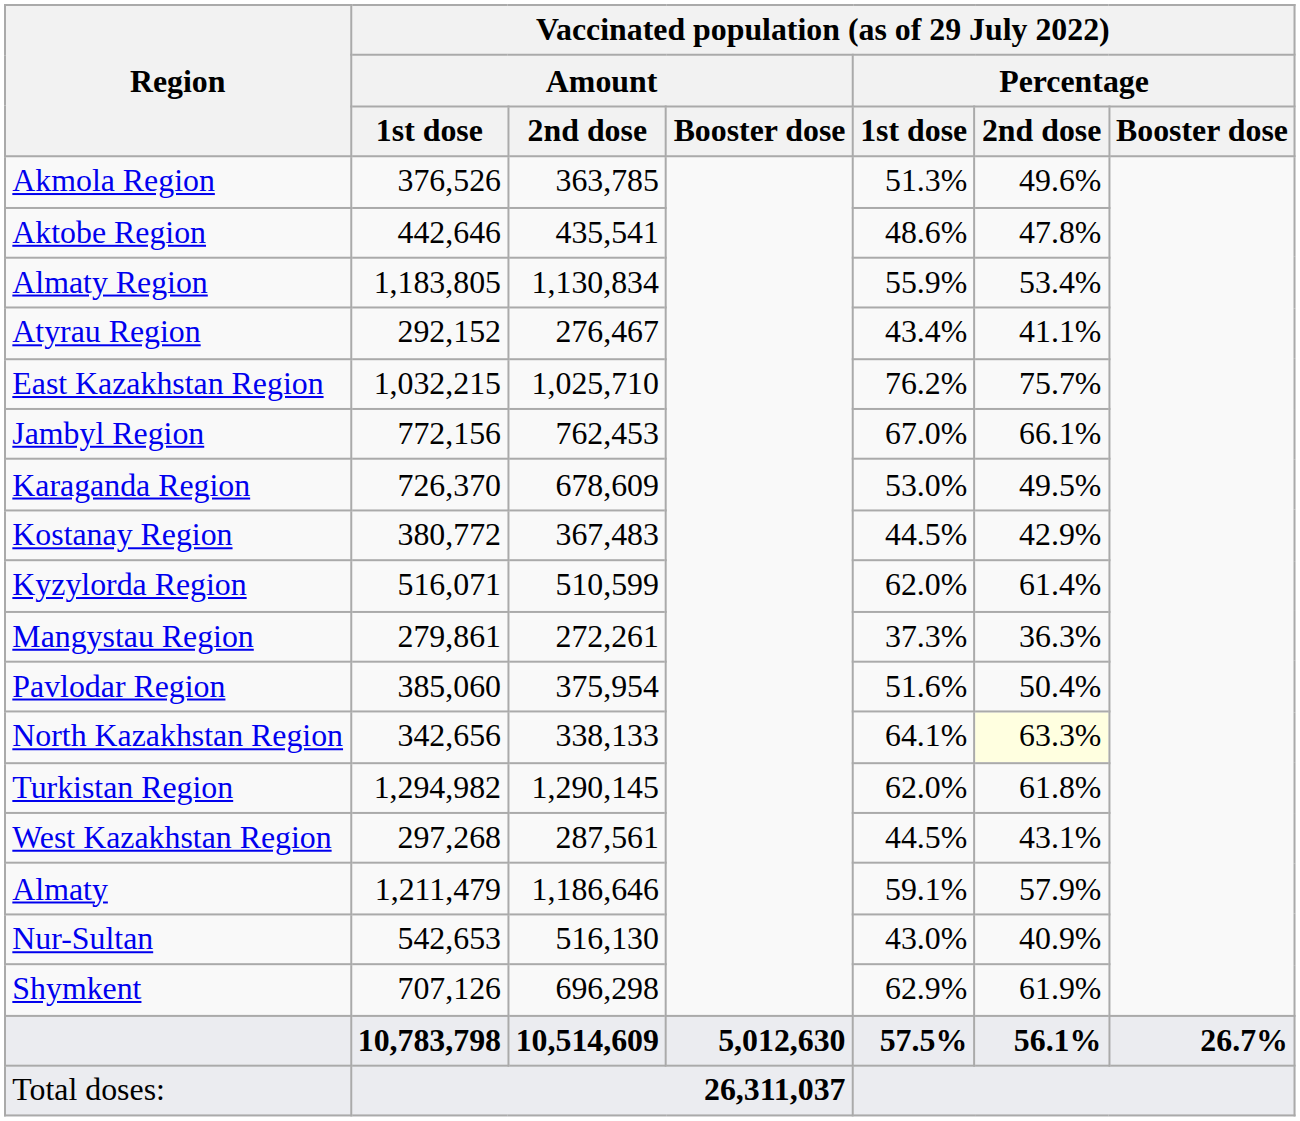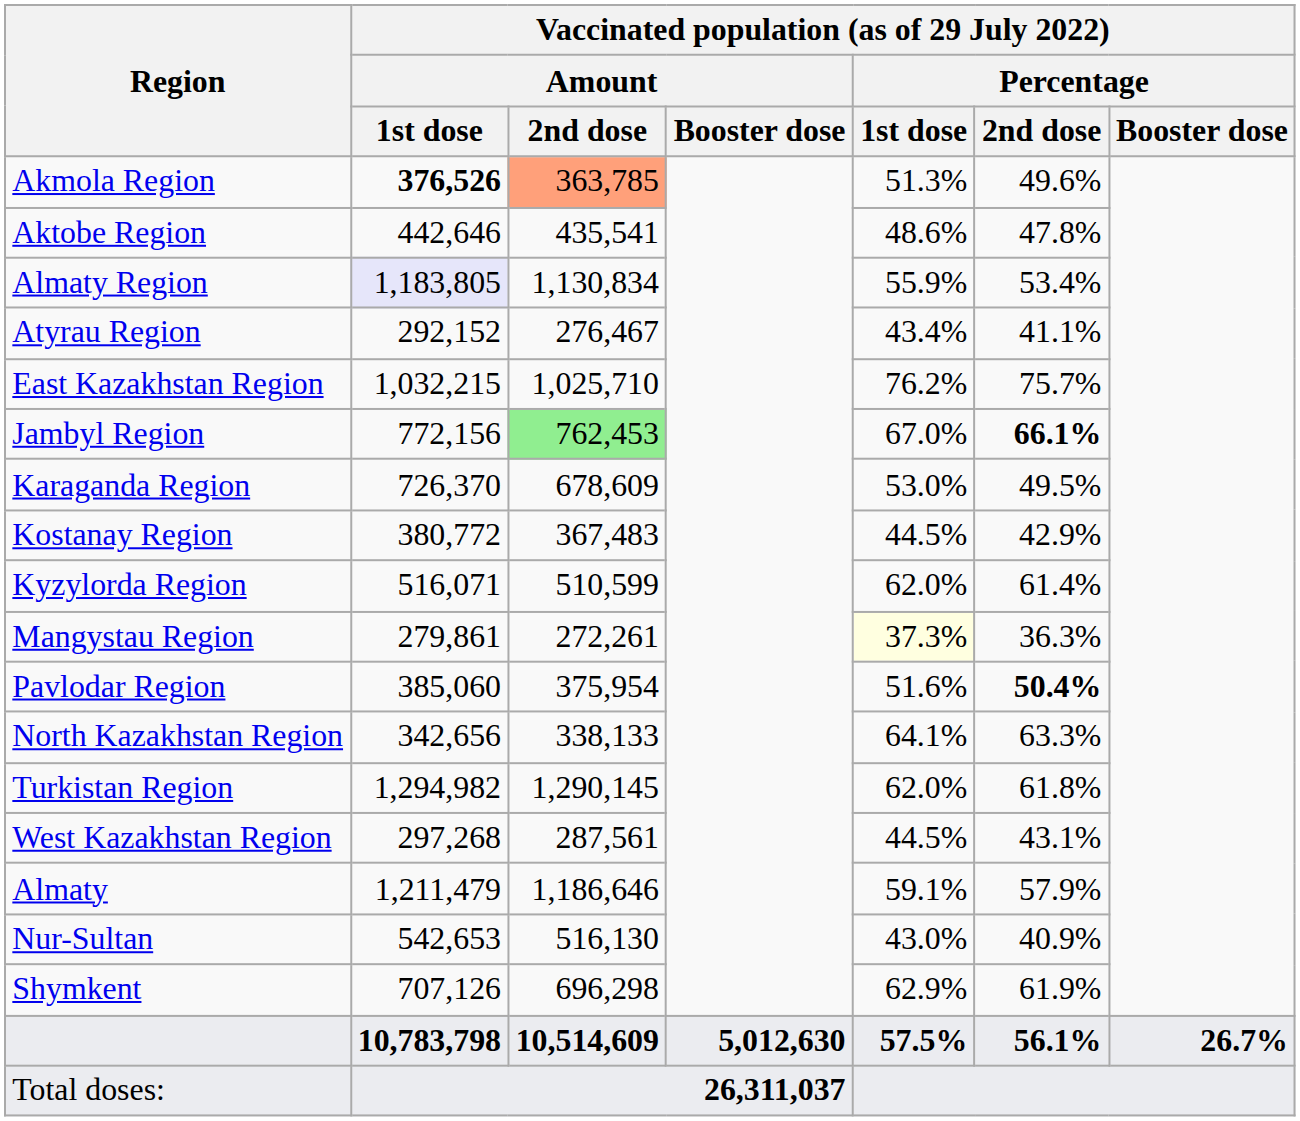(449, 181) normal -> (449, 181) bold
(607, 181) no background -> (607, 181) lightsalmon background
(437, 282) no background -> (437, 282) lavender background
(607, 433) no background -> (607, 433) lightgreen background
(1060, 433) normal -> (1058, 433) bold
(926, 635) no background -> (926, 635) lightyellow background
(1060, 686) normal -> (1058, 686) bold
(1060, 736) lightyellow background -> (1060, 736) no background
